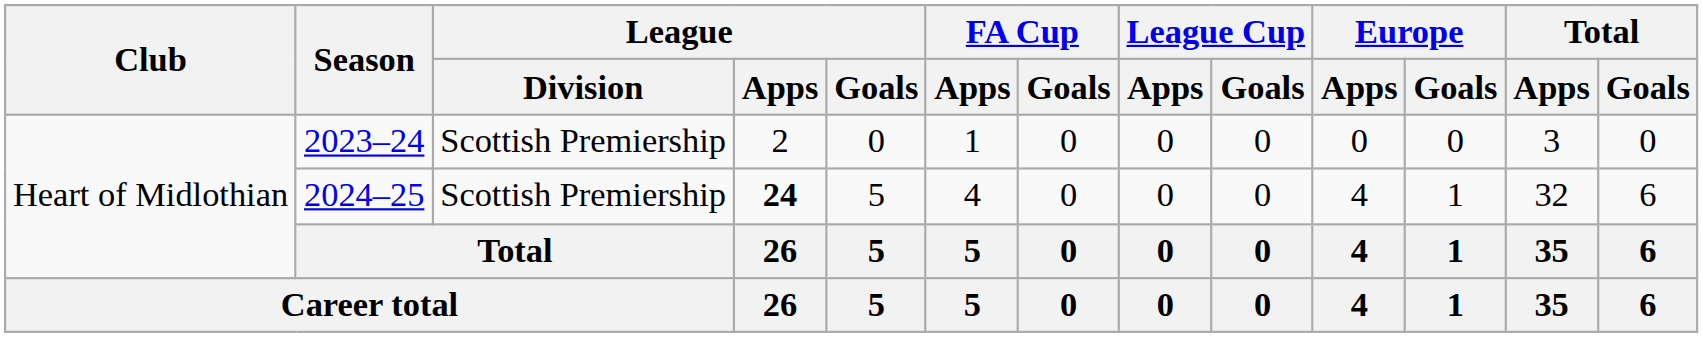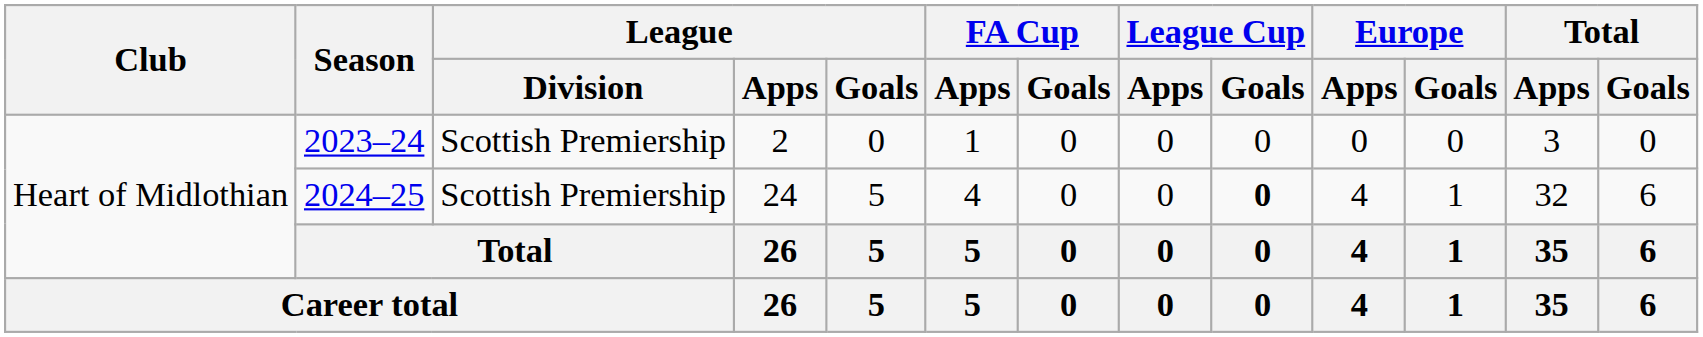(780, 195) bold -> (780, 195) normal
(1263, 195) normal -> (1263, 195) bold
